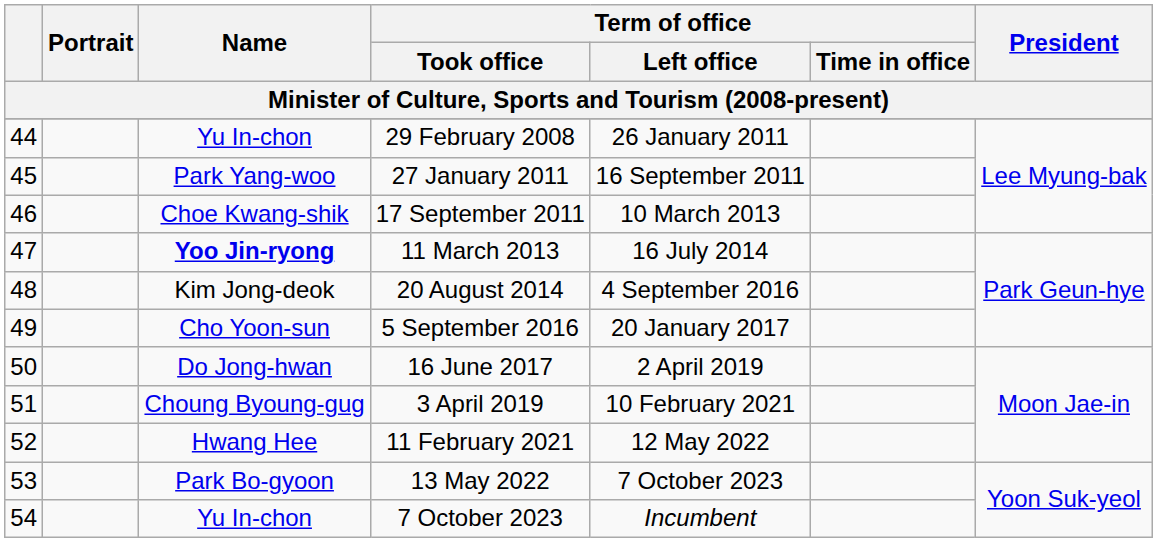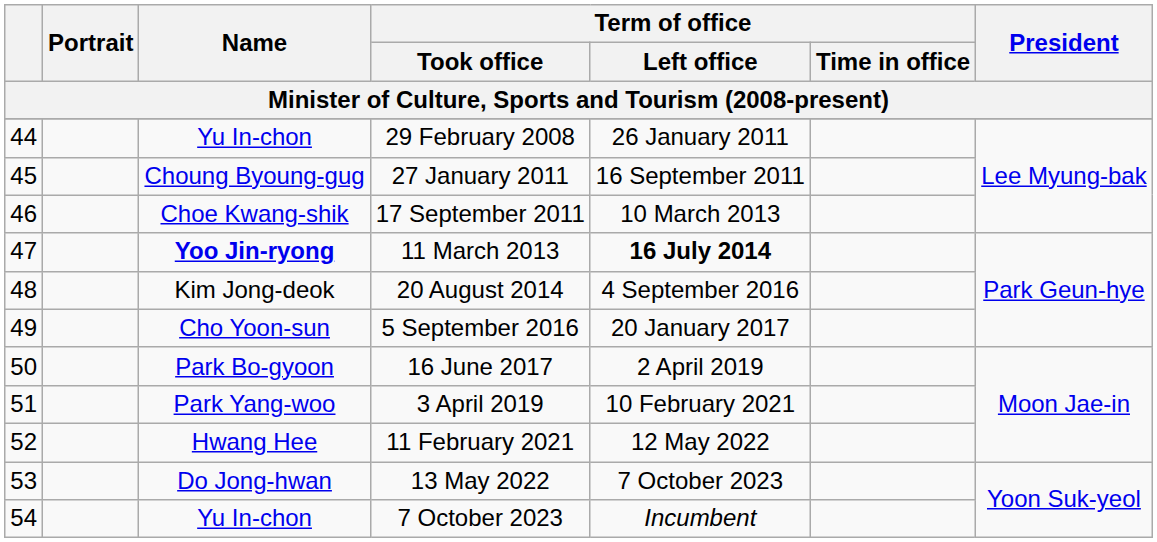(255, 175) Park Yang-woo -> (255, 175) Choung Byoung-gug
(700, 251) normal -> (700, 251) bold
(255, 366) Do Jong-hwan -> (255, 366) Park Bo-gyoon
(255, 404) Choung Byoung-gug -> (255, 404) Park Yang-woo
(255, 480) Park Bo-gyoon -> (255, 480) Do Jong-hwan
